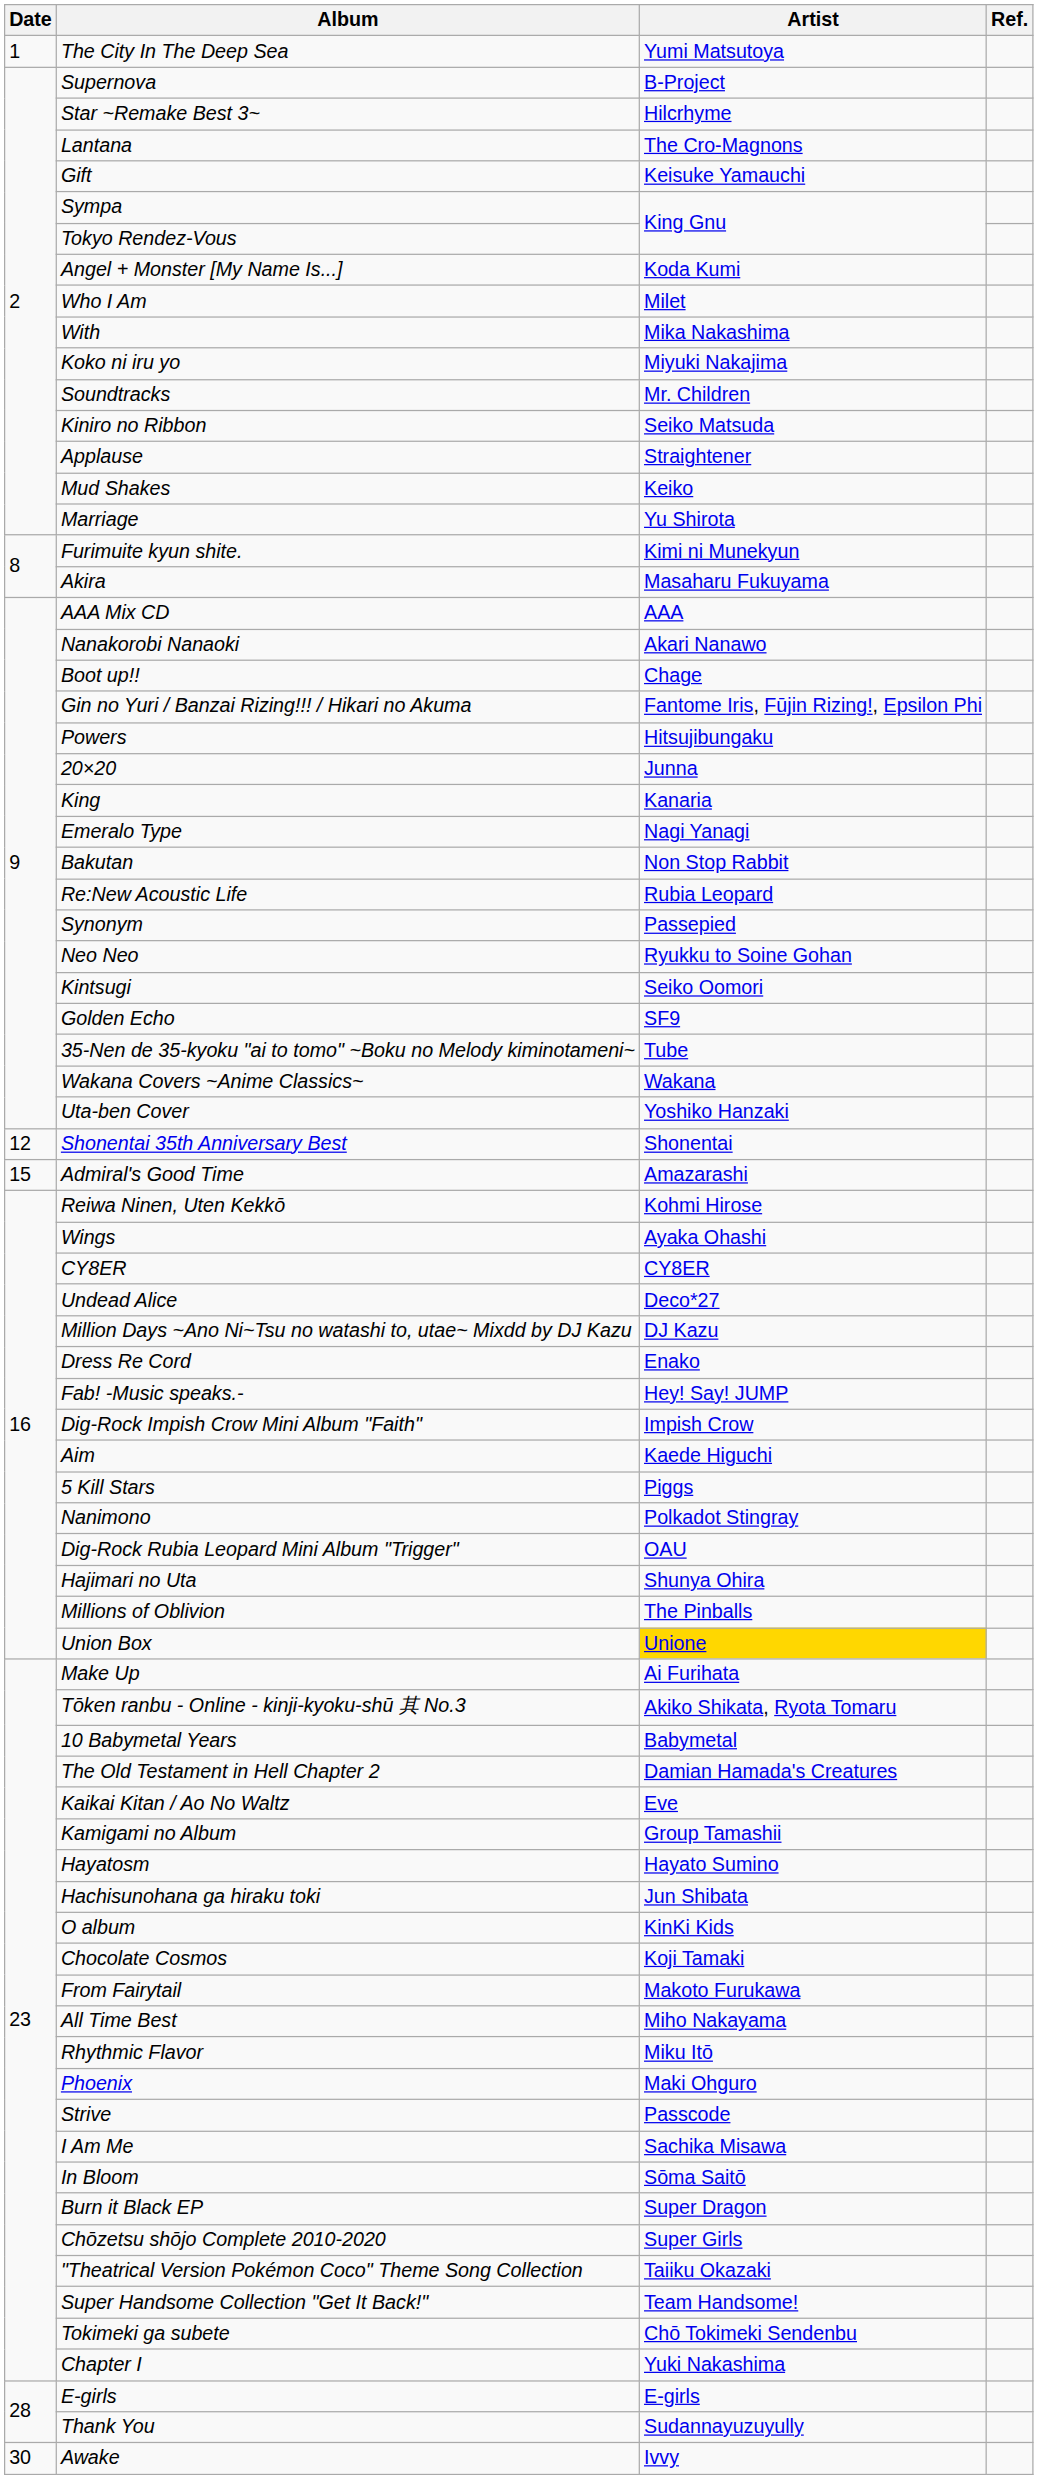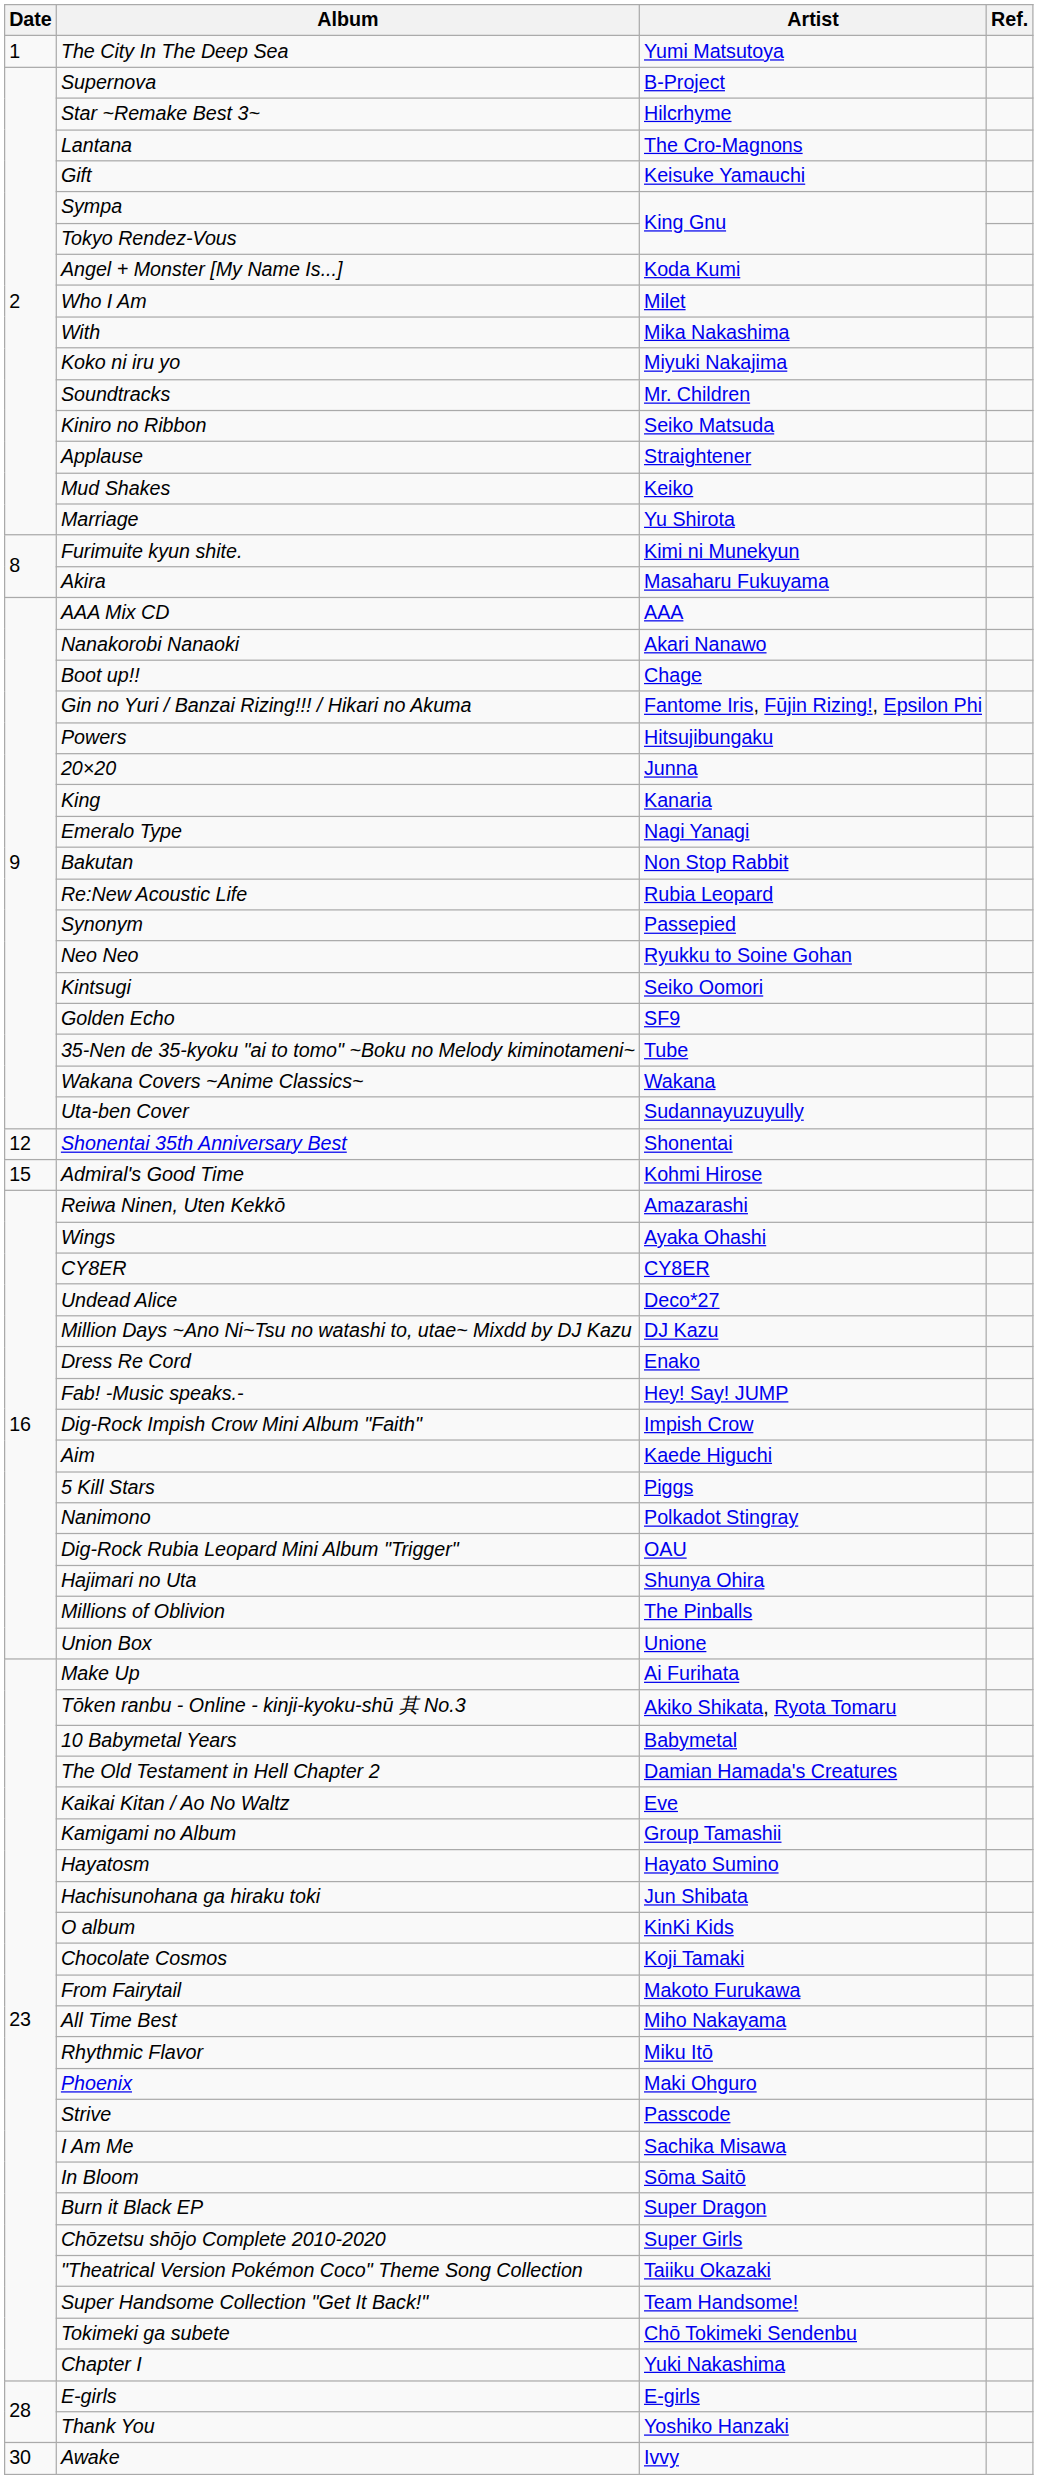(716, 1112) Yoshiko Hanzaki -> (724, 1112) Sudannayuzuyully
(696, 1174) Amazarashi -> (703, 1174) Kohmi Hirose
(703, 1206) Kohmi Hirose -> (696, 1206) Amazarashi
(675, 1643) gold background -> (675, 1643) no background
(724, 2427) Sudannayuzuyully -> (716, 2427) Yoshiko Hanzaki
